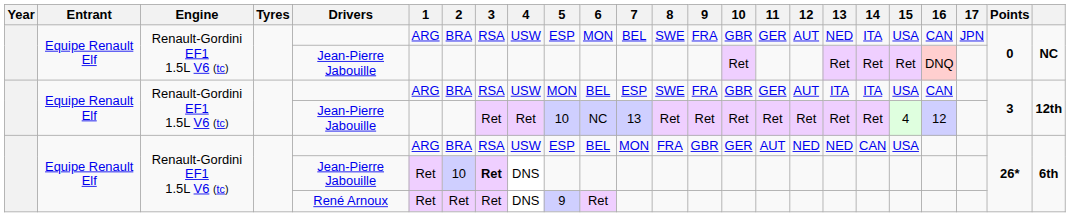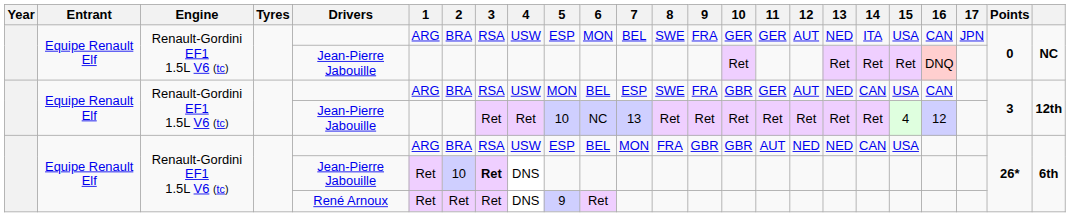(739, 35) GBR -> (739, 35) GER
(839, 91) ITA -> (839, 91) NED
(873, 91) ITA -> (873, 91) CAN
(739, 146) GER -> (739, 146) GBR
